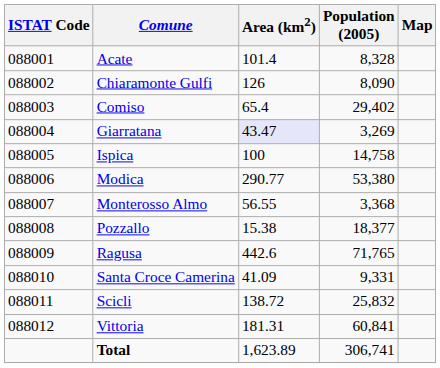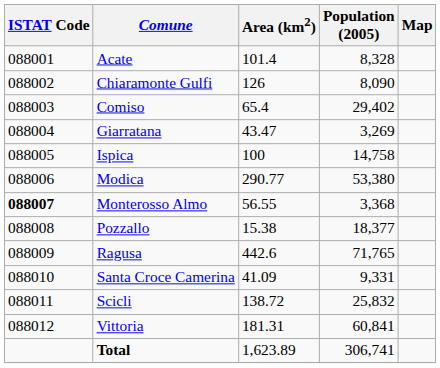(259, 131) lavender background -> (259, 131) no background
(31, 204) normal -> (31, 204) bold
